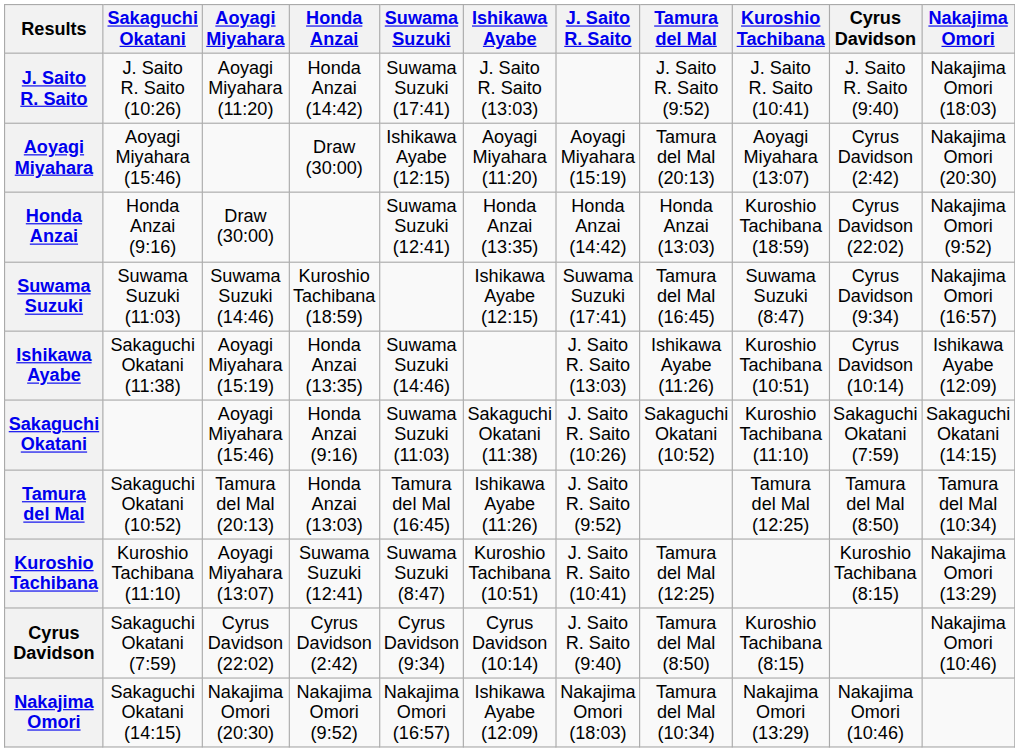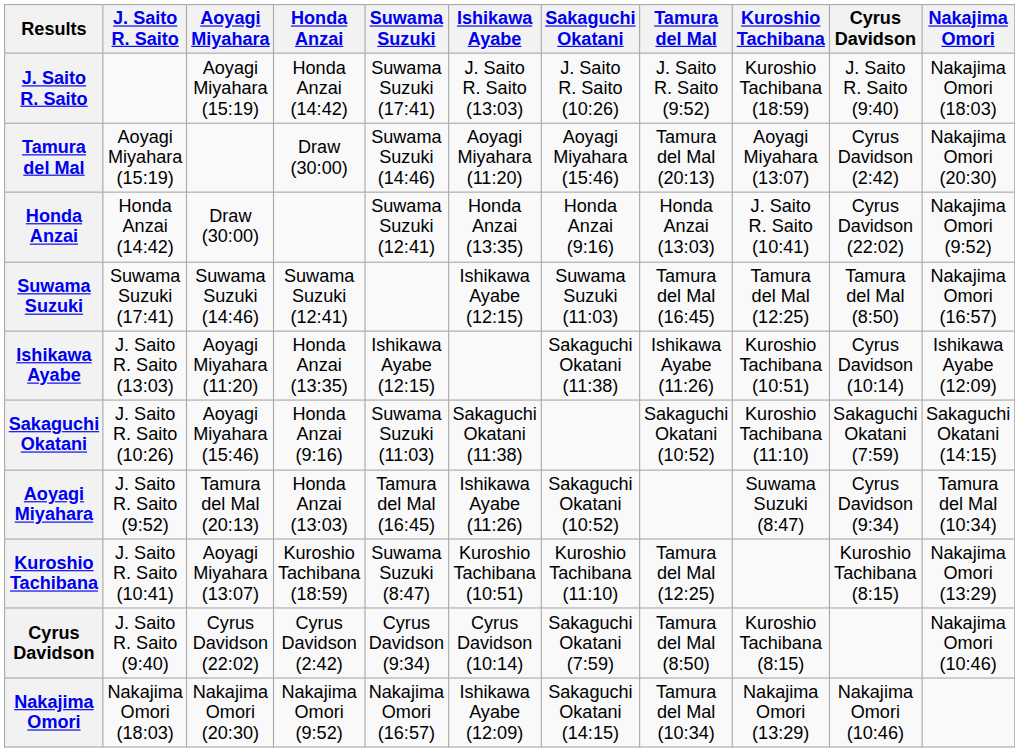columns swapped: (598, 29) <-> (153, 29)
(245, 88) Aoyagi Miyahara (11:20) -> (230, 88) Aoyagi Miyahara (15:19)
(781, 88) J. Saito R. Saito (10:41) -> (781, 88) Kuroshio Tachibana (18:59)
(54, 157) Aoyagi Miyahara -> (54, 157) Tamura del Mal
(421, 157) Ishikawa Ayabe (12:15) -> (406, 157) Suwama Suzuki (14:46)
(781, 226) Kuroshio Tachibana (18:59) -> (781, 226) J. Saito R. Saito (10:41)
(334, 296) Kuroshio Tachibana (18:59) -> (319, 296) Suwama Suzuki (12:41)
(781, 296) Suwama Suzuki (8:47) -> (781, 296) Tamura del Mal (12:25)
(875, 296) Cyrus Davidson (9:34) -> (875, 296) Tamura del Mal (8:50)
(245, 365) Aoyagi Miyahara (15:19) -> (230, 365) Aoyagi Miyahara (11:20)
(421, 365) Suwama Suzuki (14:46) -> (406, 365) Ishikawa Ayabe (12:15)
(54, 504) Tamura del Mal -> (54, 504) Aoyagi Miyahara
(781, 504) Tamura del Mal (12:25) -> (781, 504) Suwama Suzuki (8:47)
(875, 504) Tamura del Mal (8:50) -> (875, 504) Cyrus Davidson (9:34)
(334, 573) Suwama Suzuki (12:41) -> (319, 573) Kuroshio Tachibana (18:59)
